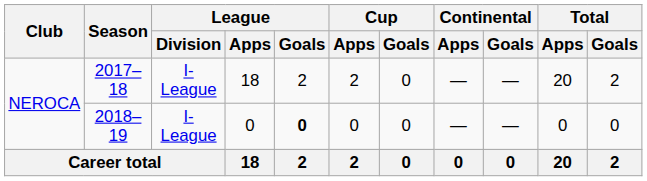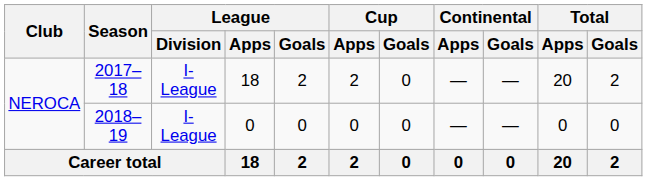(302, 126) bold -> (302, 126) normal
